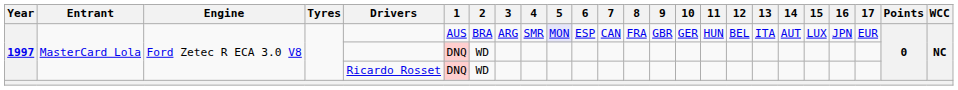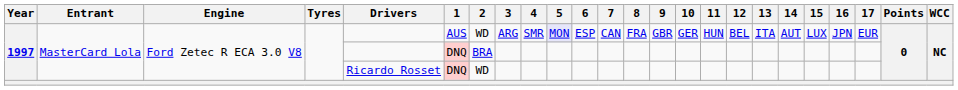(482, 32) BRA -> (482, 32) WD
(482, 51) WD -> (482, 51) BRA
